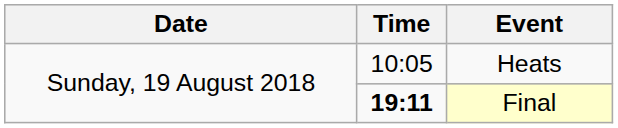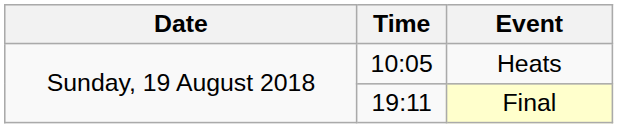(402, 102) bold -> (402, 102) normal
